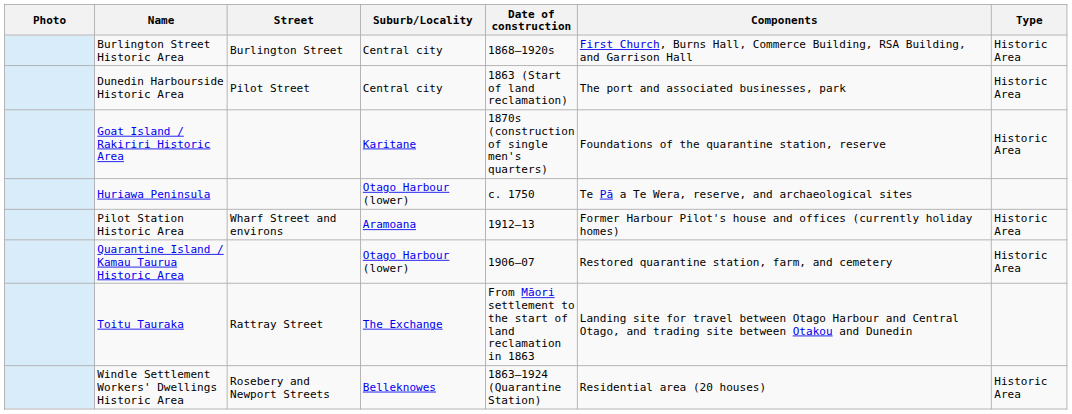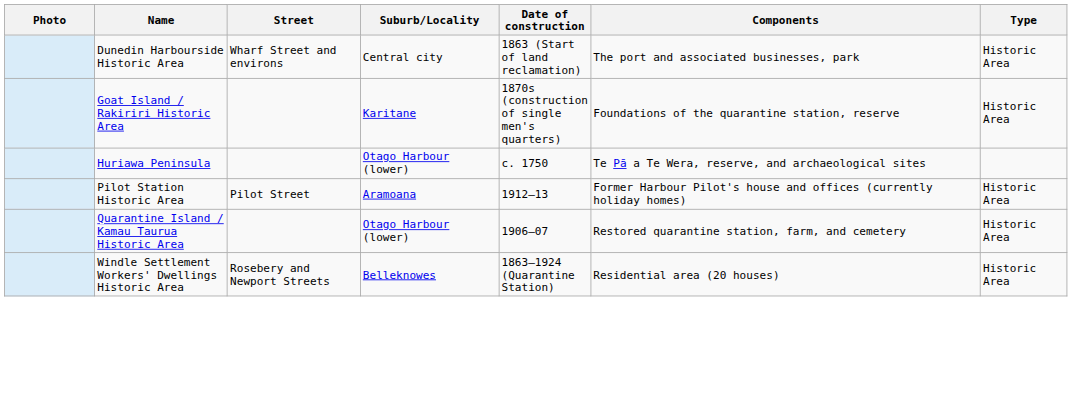- row: (154, 51)
(270, 88) Pilot Street -> (283, 57) Wharf Street and environs
(283, 225) Wharf Street and environs -> (270, 194) Pilot Street
- row: (141, 324)
